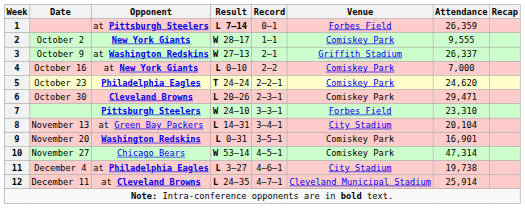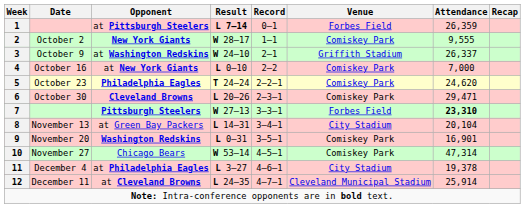(231, 54) W 27–13 -> (231, 54) W 24–10
(231, 111) W 24–10 -> (231, 111) W 27–13
(461, 111) normal -> (461, 111) bold
(461, 168) 19,738 -> (461, 168) 19,378
